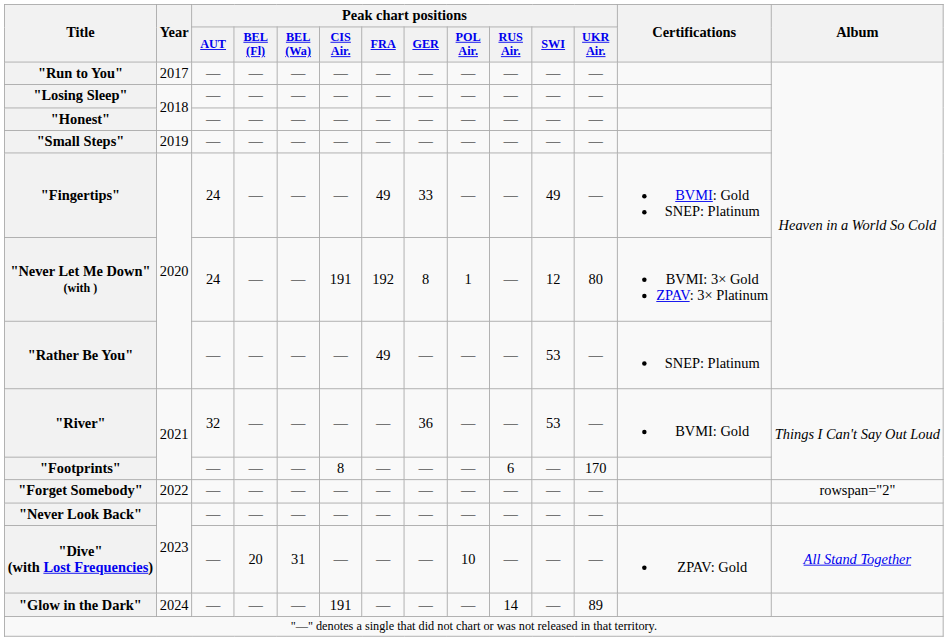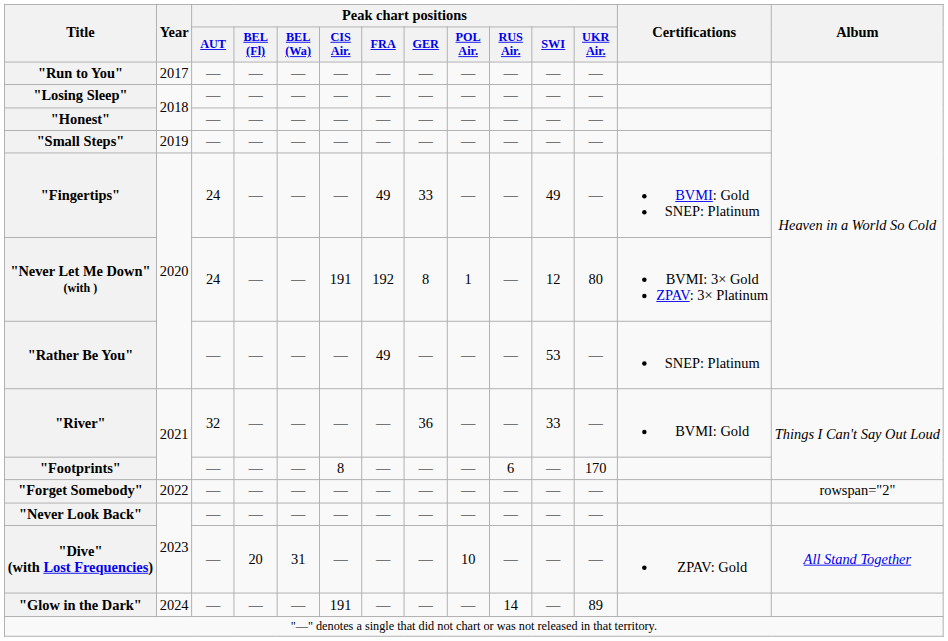(553, 423) 53 -> (553, 423) 33
